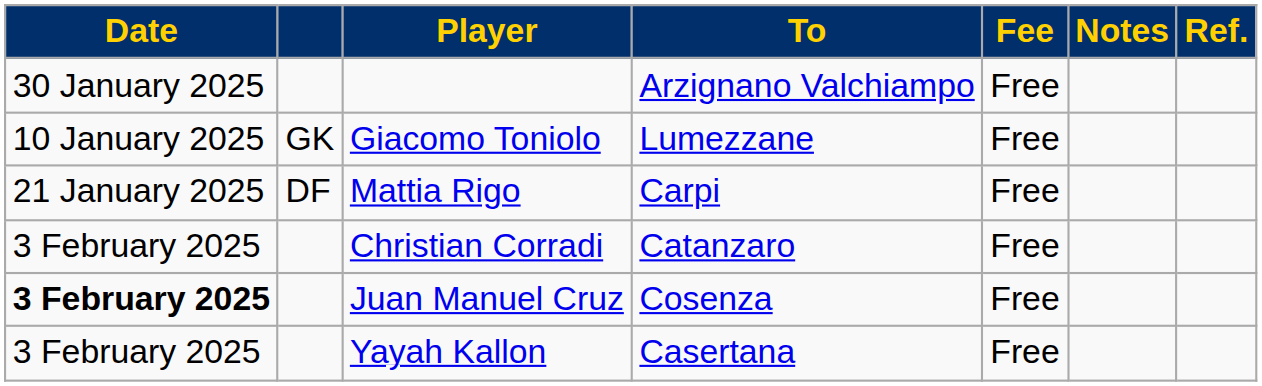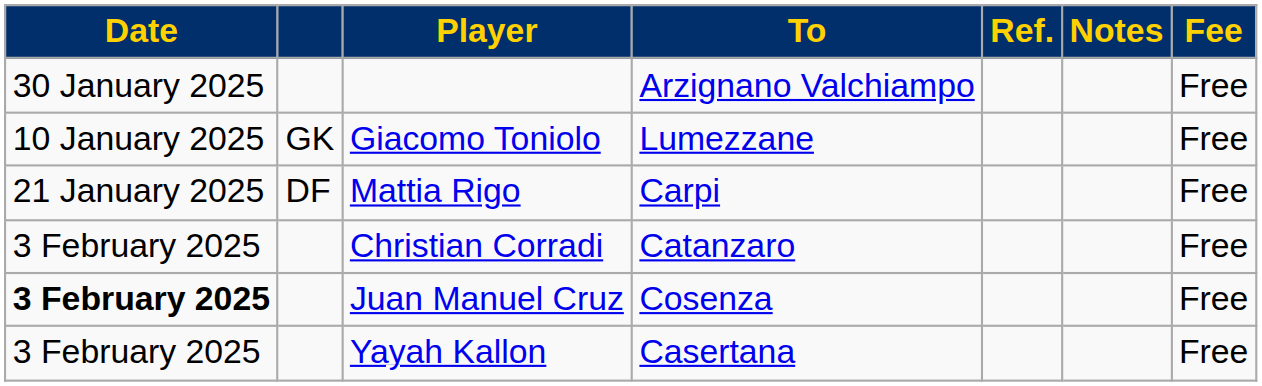columns swapped: (1025, 31) <-> (1217, 31)
